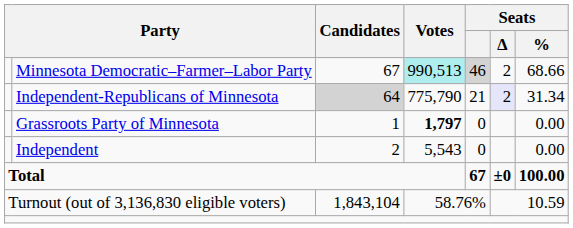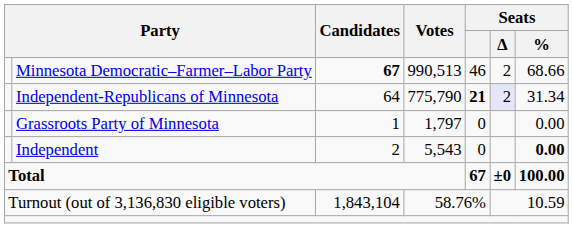(392, 70) normal -> (392, 70) bold
(435, 70) paleturquoise background -> (435, 70) no background
(478, 70) lightgrey background -> (478, 70) no background
(392, 96) lightgrey background -> (392, 96) no background
(478, 96) normal -> (478, 96) bold
(443, 123) bold -> (443, 123) normal
(550, 149) normal -> (550, 149) bold
